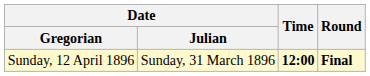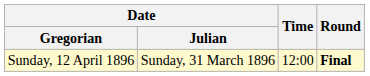(298, 60) bold -> (298, 60) normal
